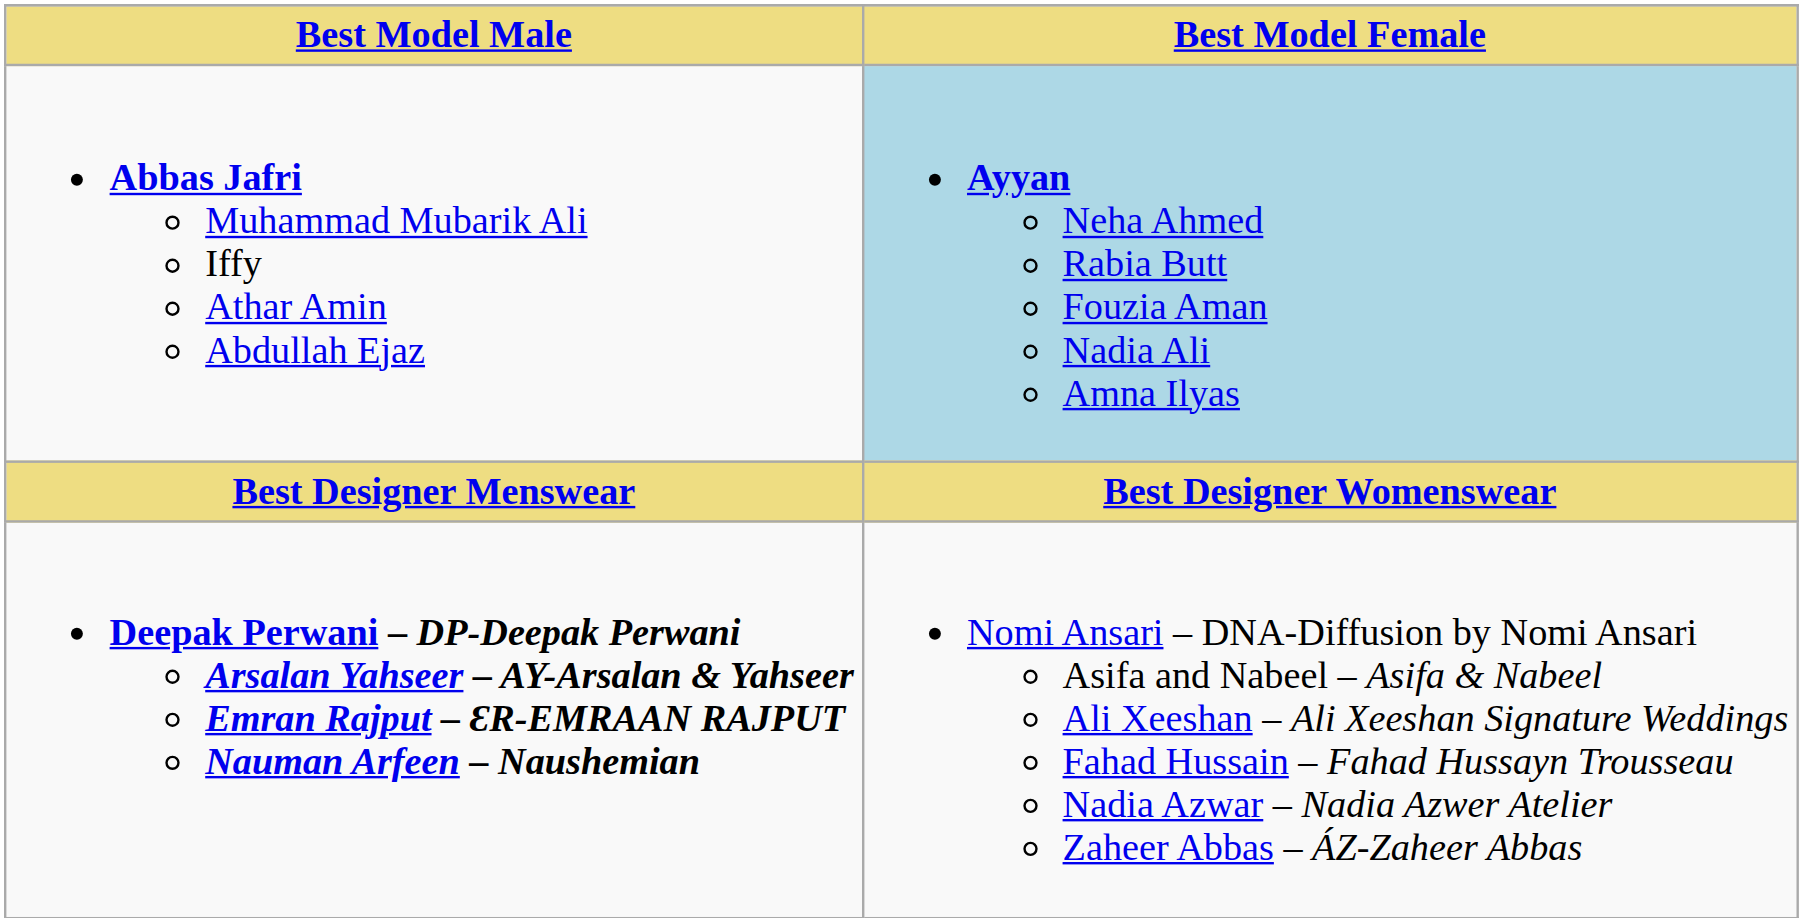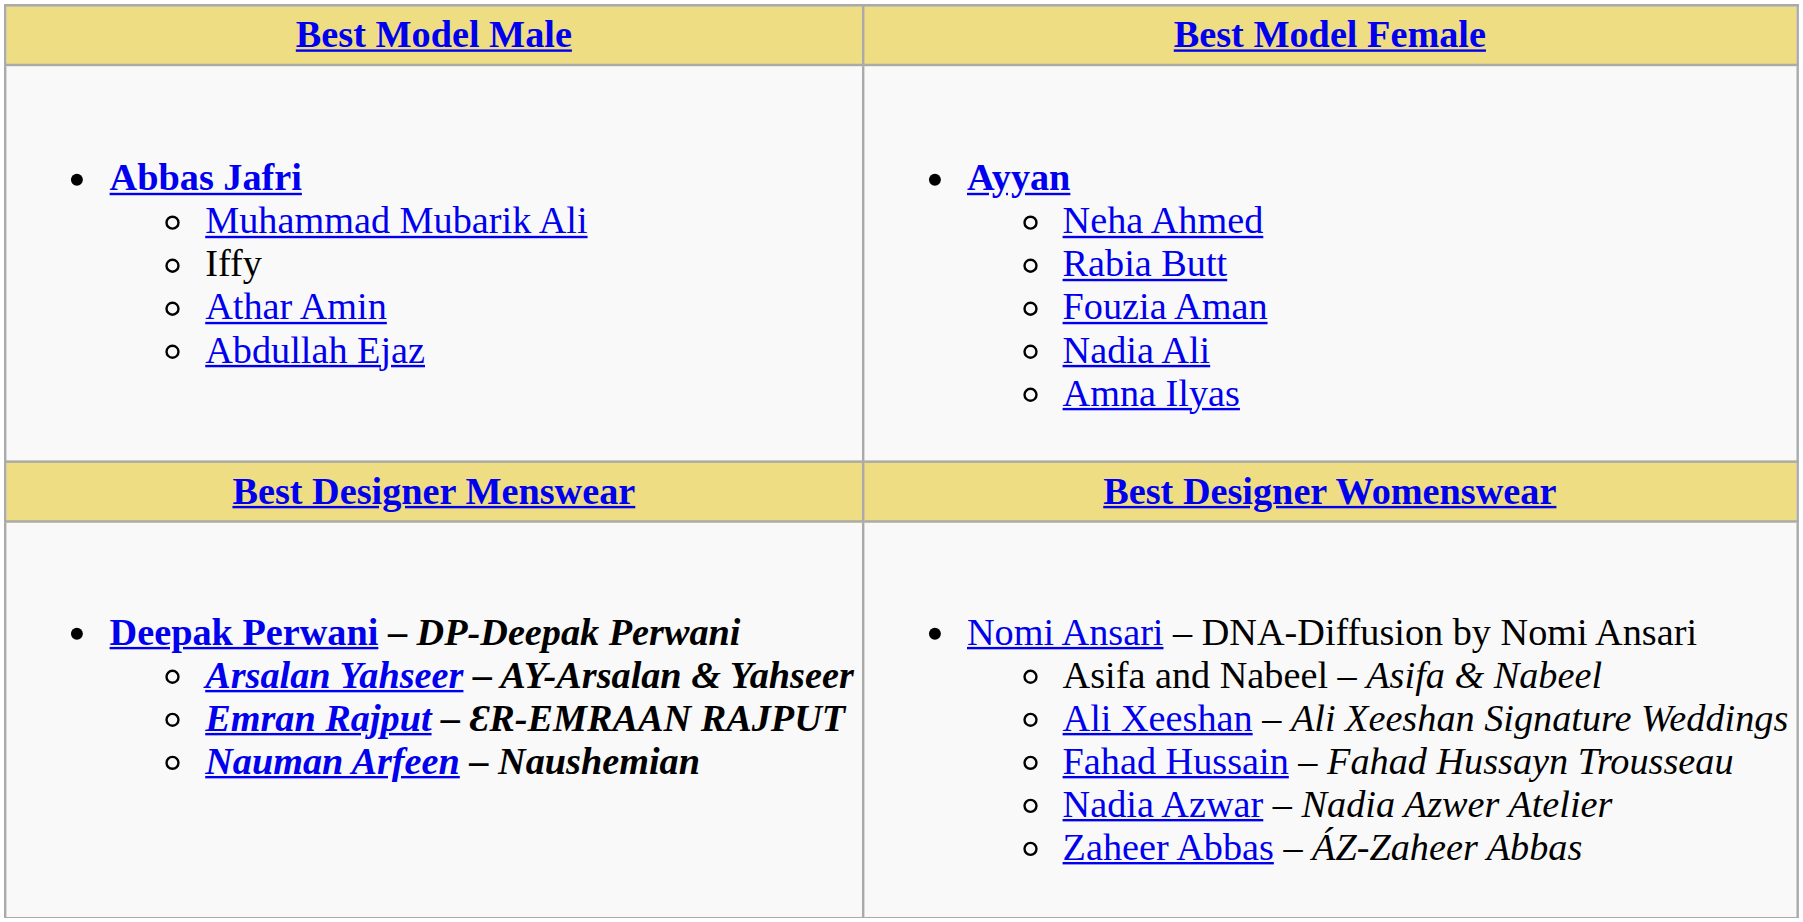(1330, 285) lightblue background -> (1330, 285) no background
